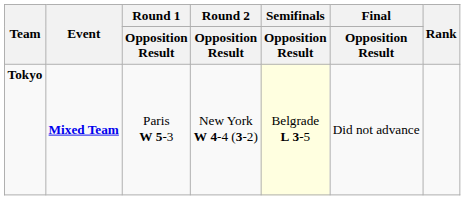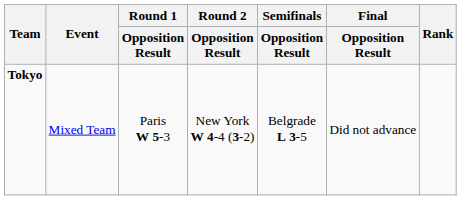(84, 129) bold -> (82, 129) normal
(295, 129) lightyellow background -> (292, 129) no background
